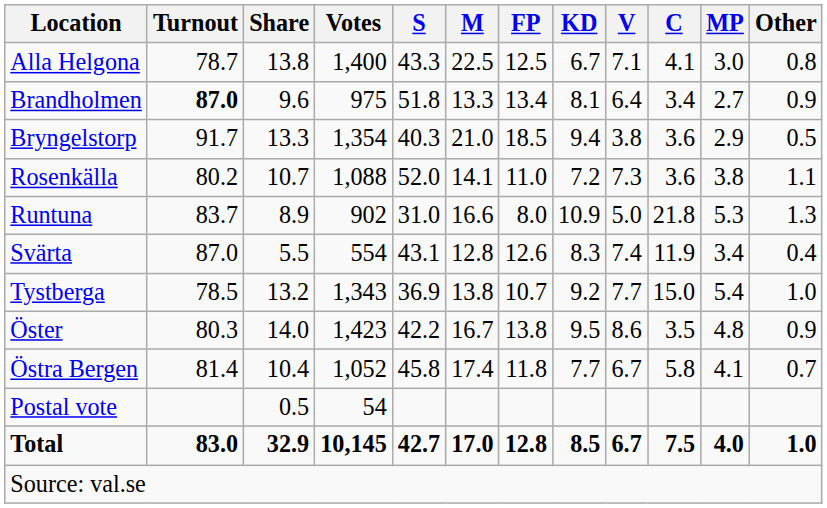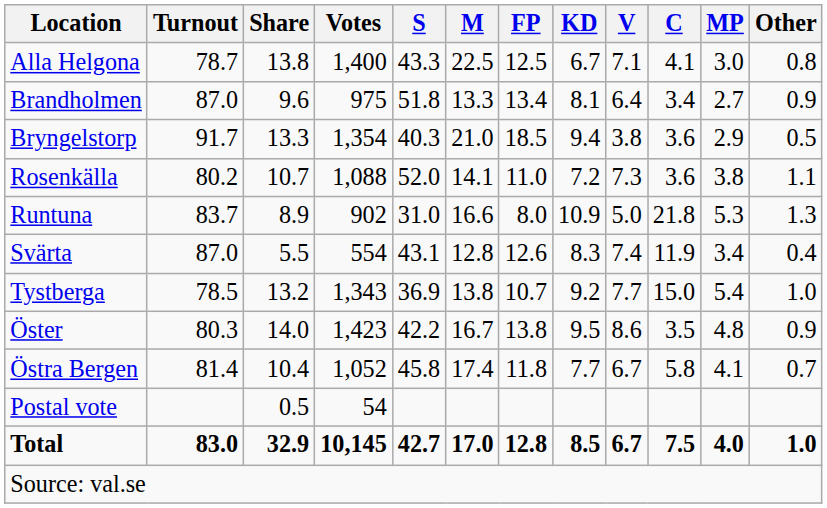(217, 100) bold -> (217, 100) normal
